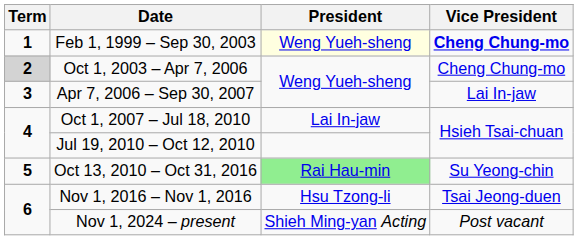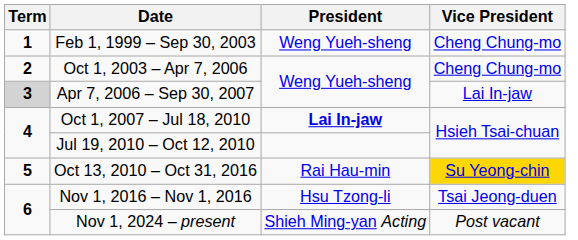(345, 42) lightyellow background -> (345, 42) no background
(501, 42) bold -> (497, 42) normal
(27, 68) lightgrey background -> (27, 68) no background
(27, 94) no background -> (27, 94) lightgrey background
(345, 119) normal -> (345, 119) bold
(345, 171) lightgreen background -> (345, 171) no background
(501, 171) no background -> (497, 171) gold background
